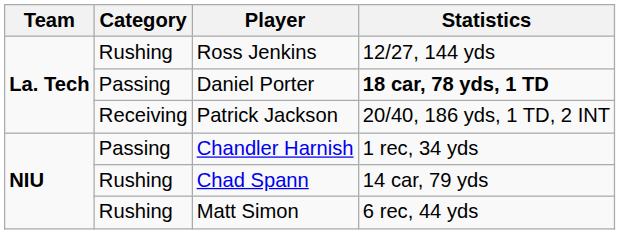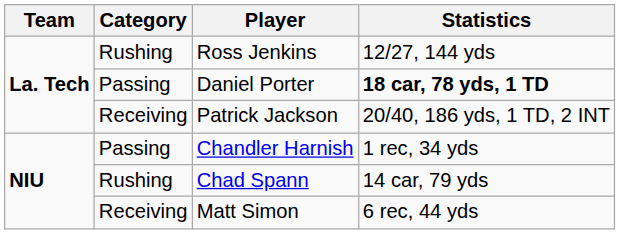(136, 212) Rushing -> (143, 212) Receiving
